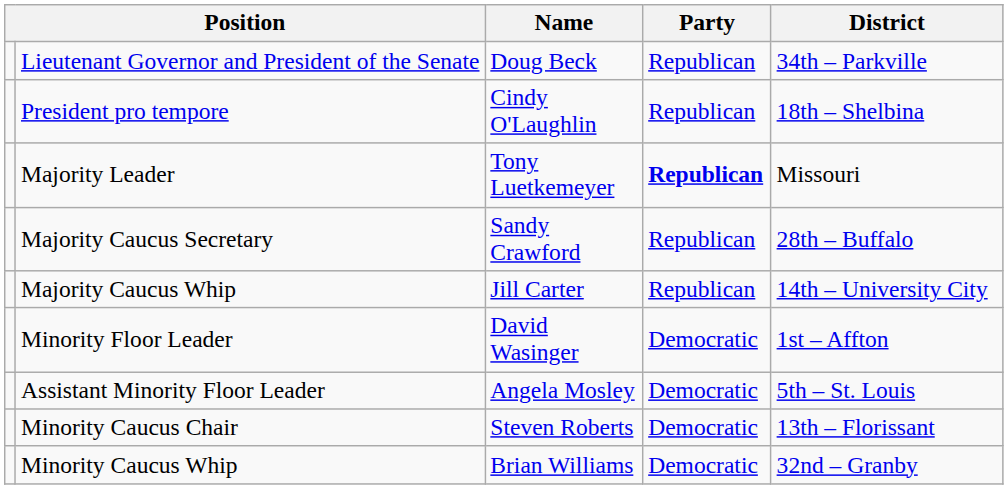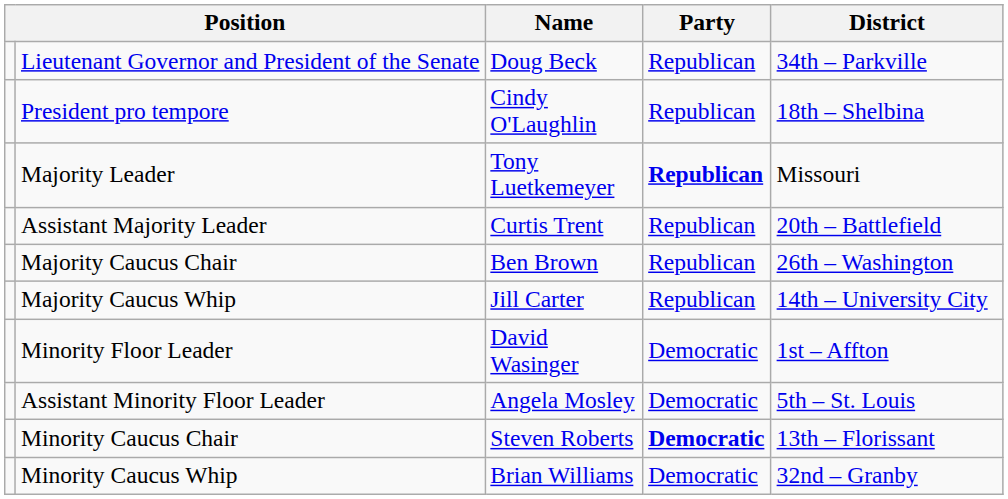+ row: (144, 225)
+ row: (129, 262)
- row: (147, 238)
(703, 427) normal -> (706, 438) bold
